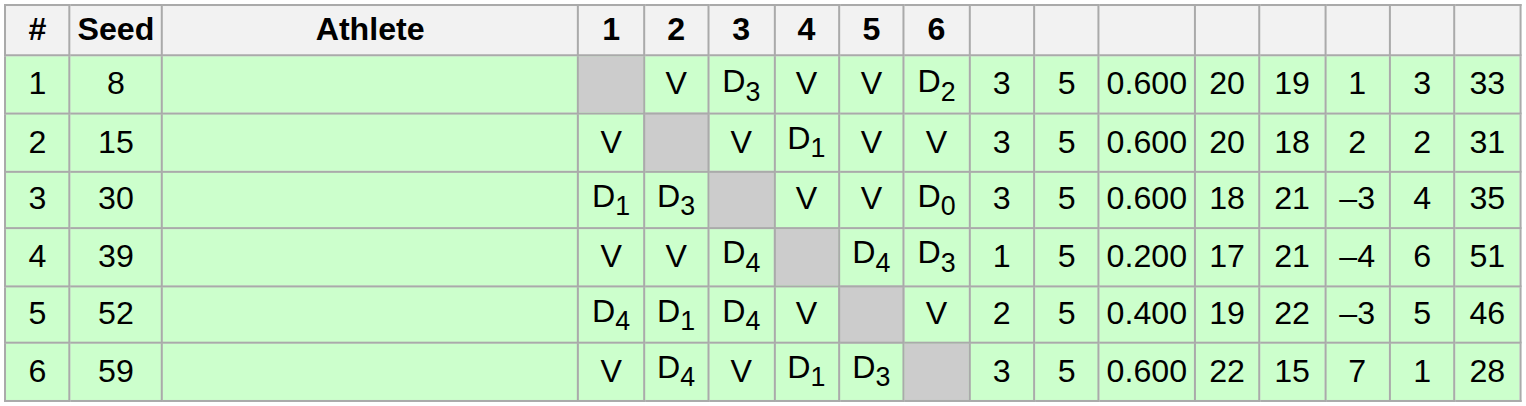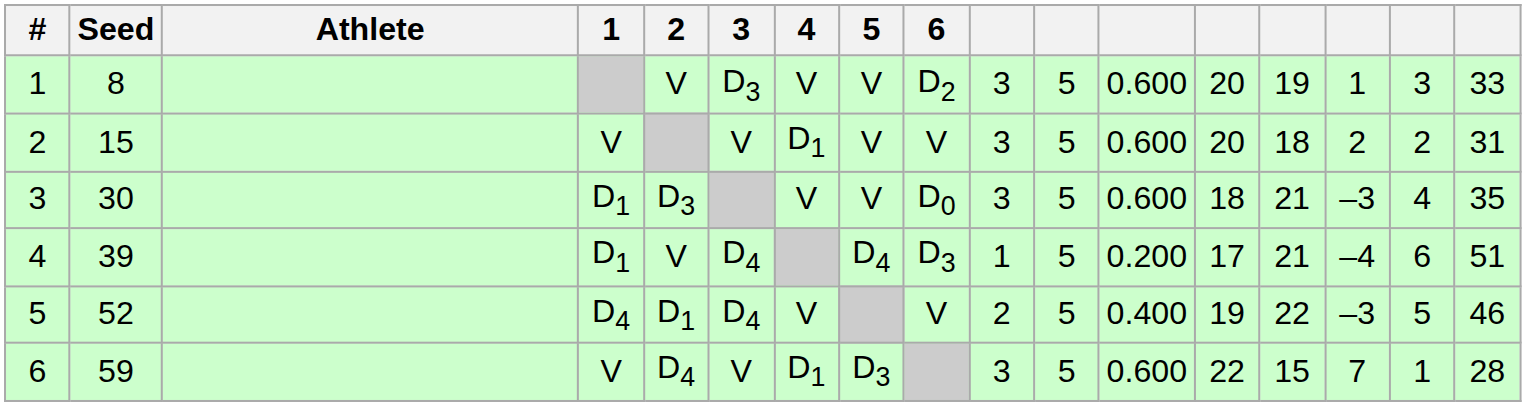(611, 256) V -> (611, 257) D1
